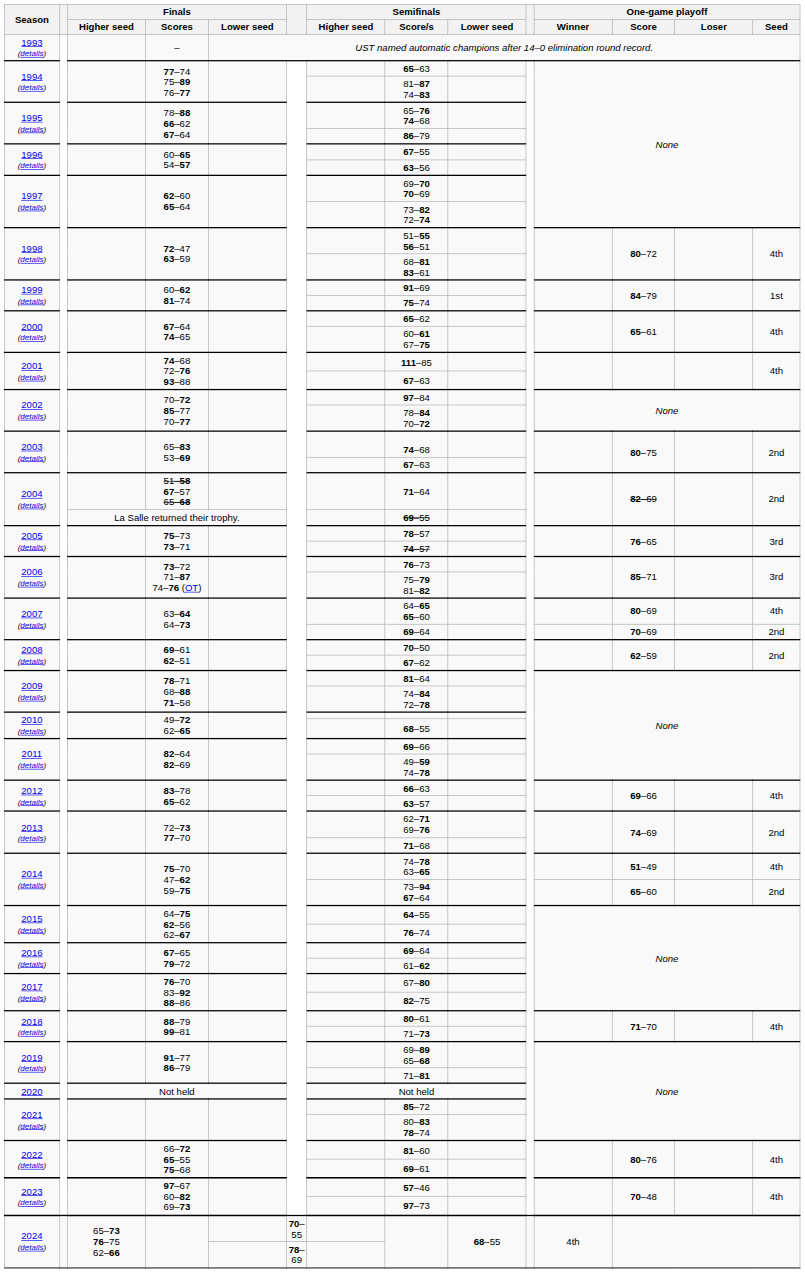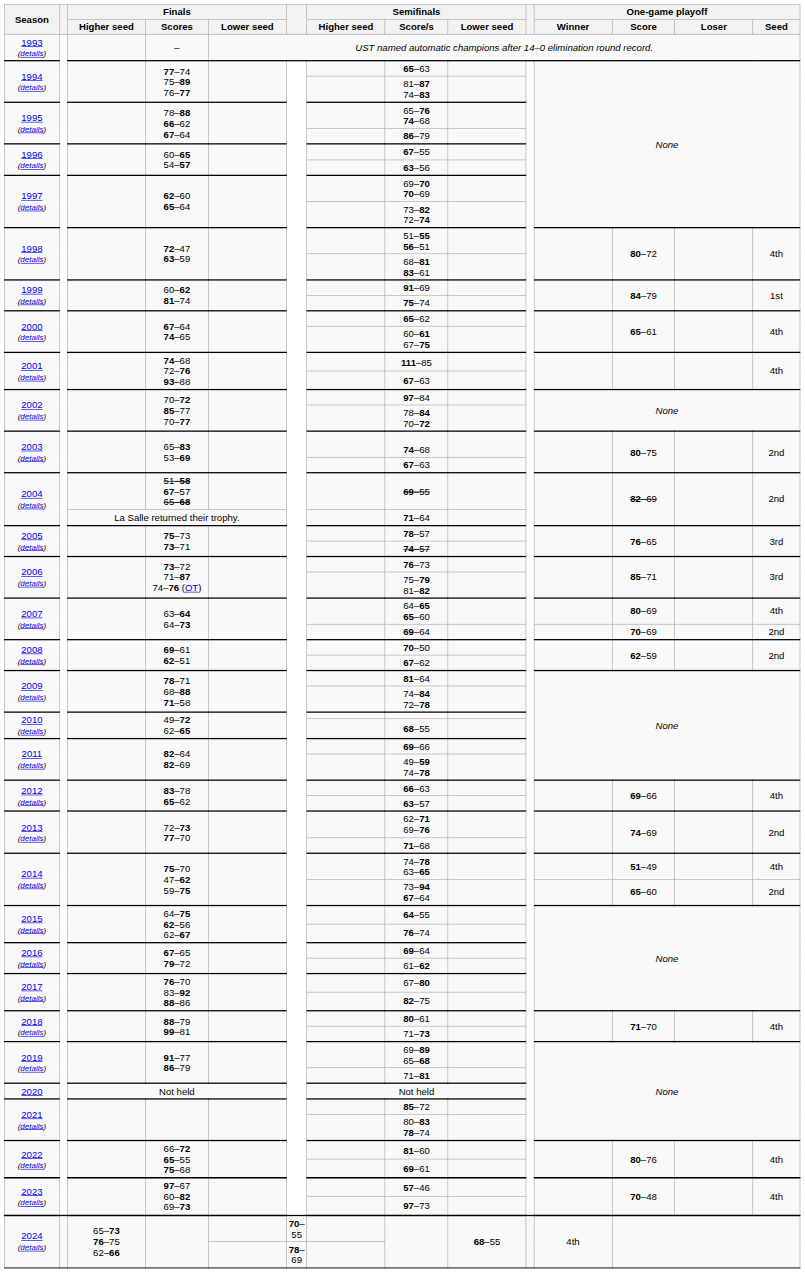(416, 492) 71–64 -> (416, 492) 69–55
(416, 518) 69–55 -> (416, 518) 71–64
